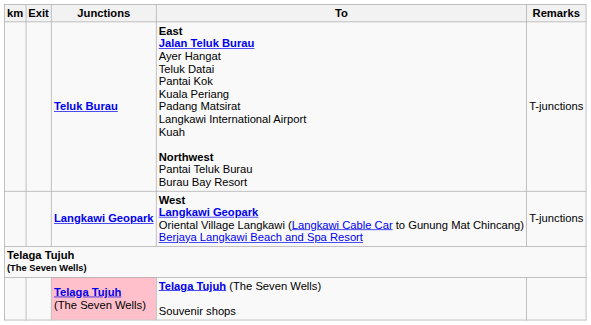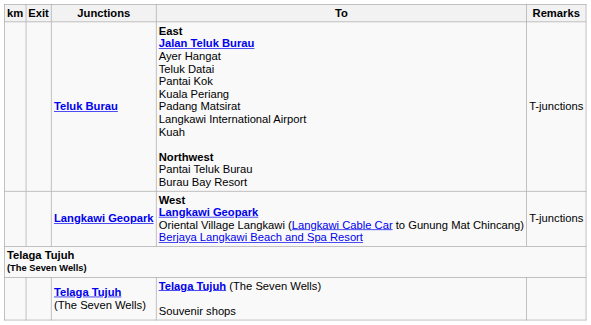(100, 298) pink background -> (100, 298) no background
